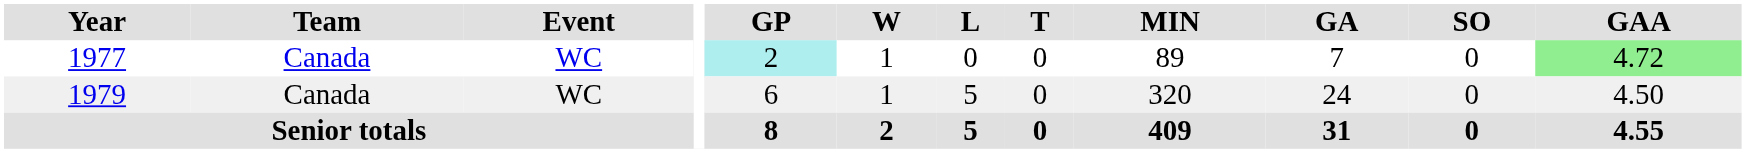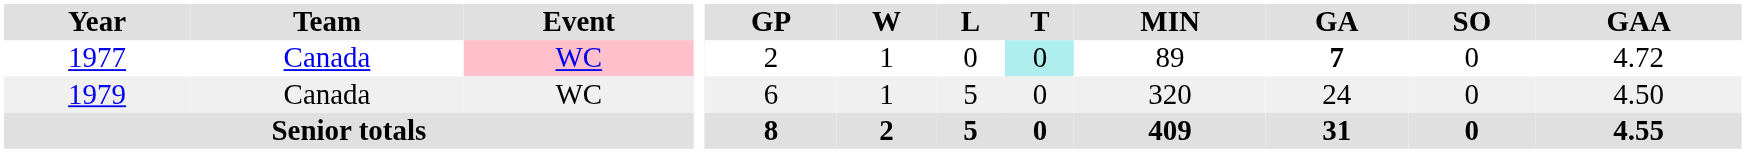(579, 57) no background -> (579, 57) pink background
(771, 57) paleturquoise background -> (771, 57) no background
(1040, 57) no background -> (1040, 57) paleturquoise background
(1337, 57) normal -> (1337, 57) bold
(1639, 57) lightgreen background -> (1639, 57) no background
